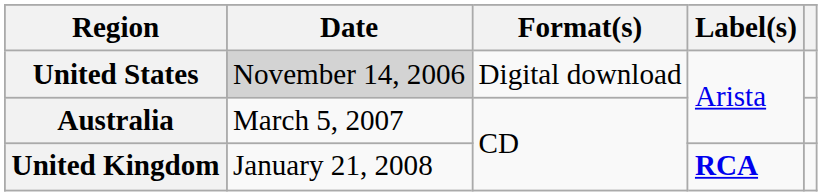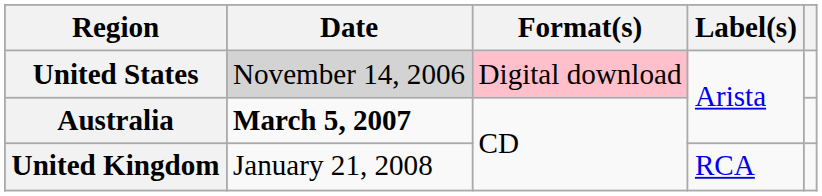(580, 73) no background -> (580, 73) pink background
(318, 119) normal -> (322, 119) bold
(726, 166) bold -> (725, 166) normal
